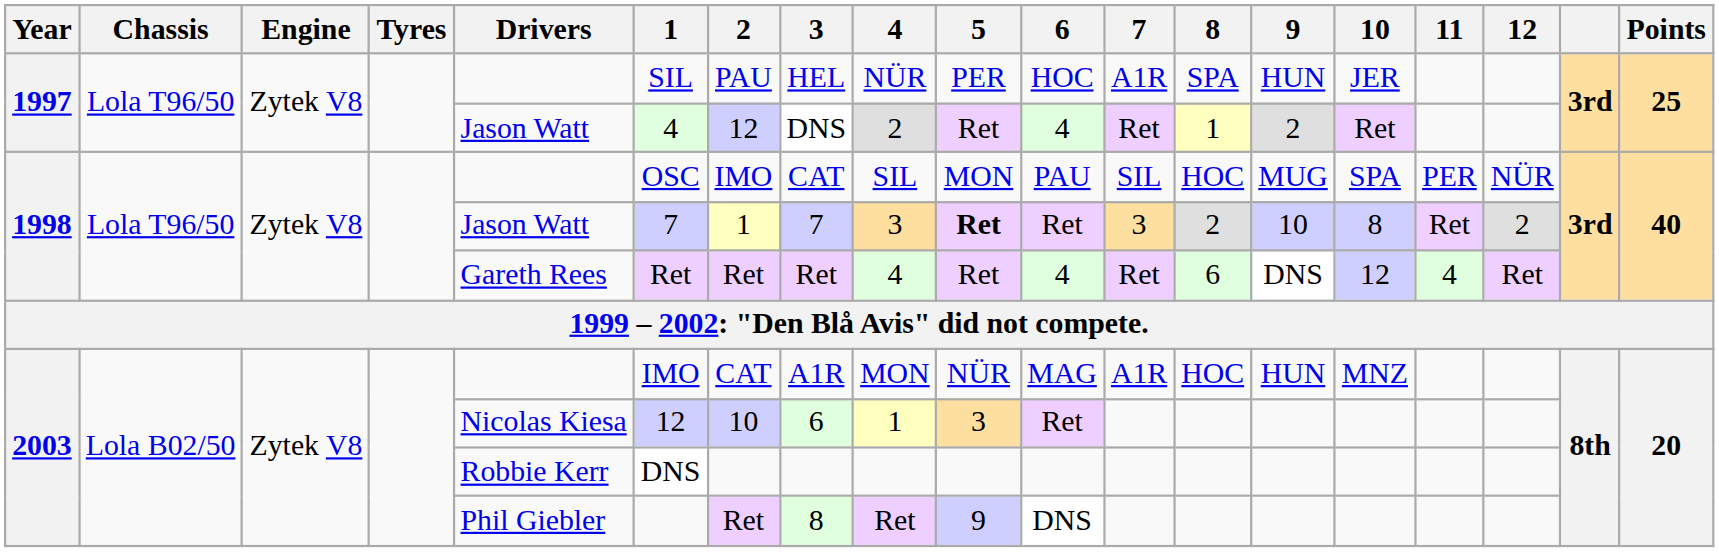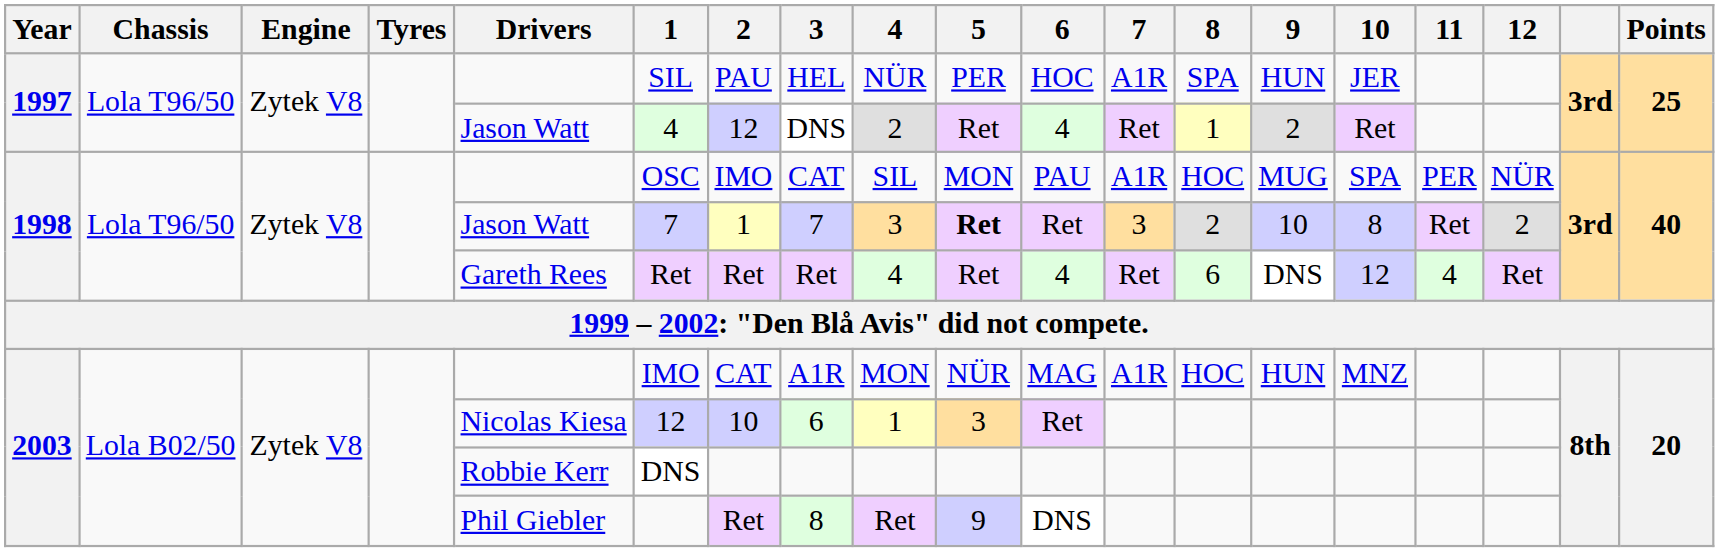(1139, 176) SIL -> (1139, 176) A1R
